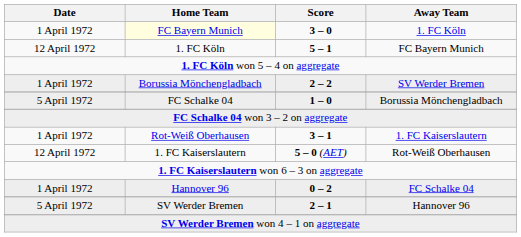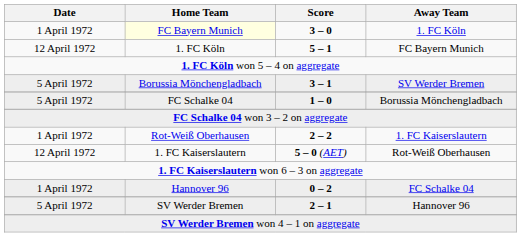(65, 83) 1 April 1972 -> (65, 83) 5 April 1972
(321, 83) 2 – 2 -> (321, 83) 3 – 1
(321, 135) 3 – 1 -> (321, 135) 2 – 2
